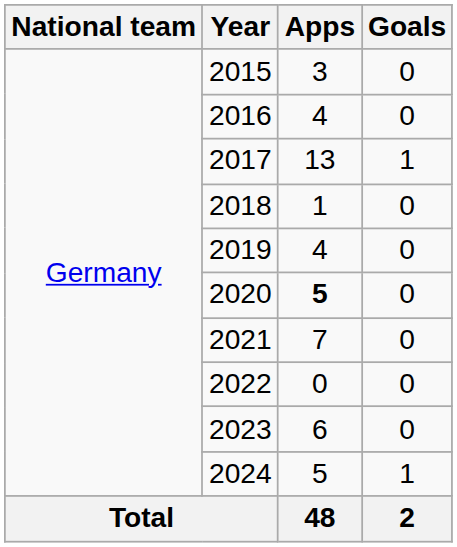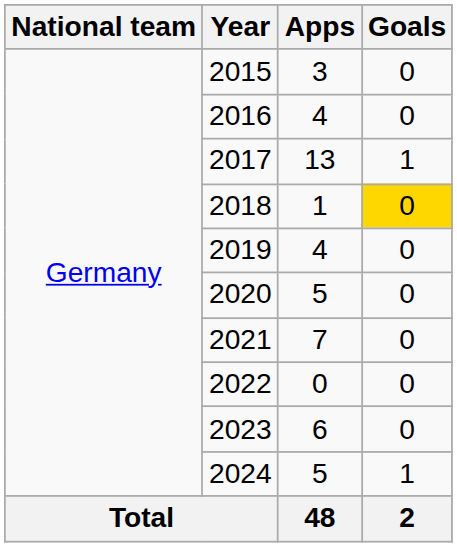(407, 205) no background -> (407, 205) gold background
(320, 294) bold -> (320, 294) normal
